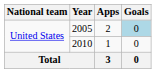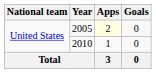(108, 28) no background -> (108, 28) lightyellow background
(136, 28) lightblue background -> (136, 28) no background
